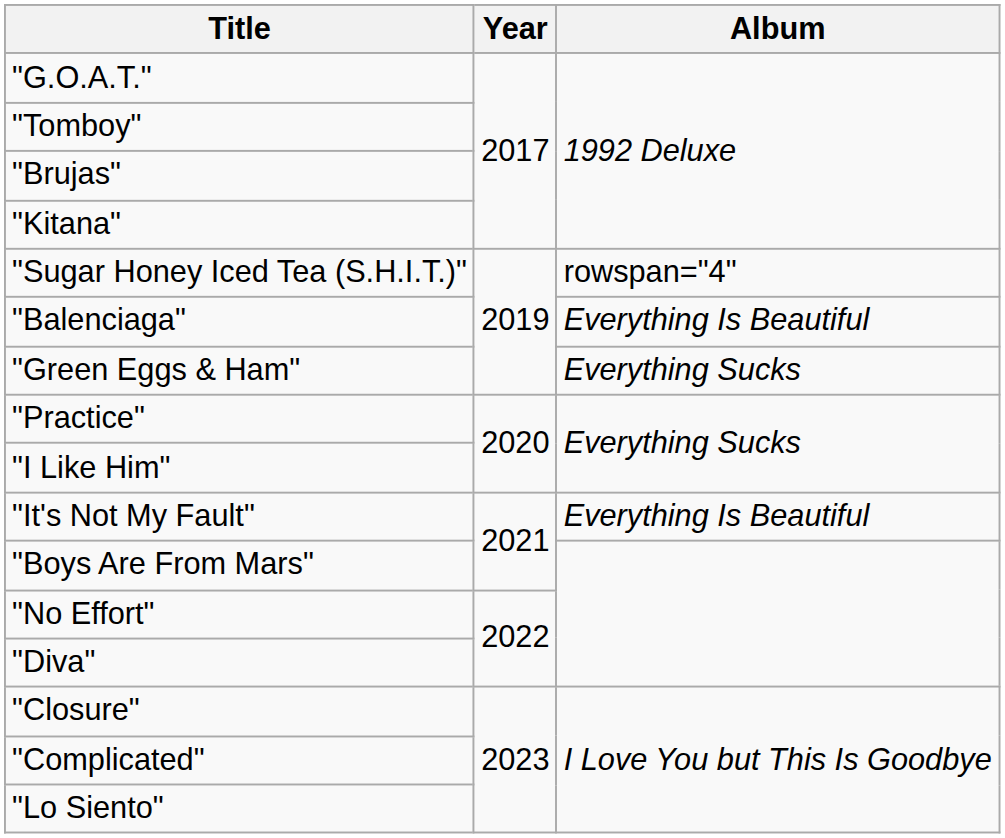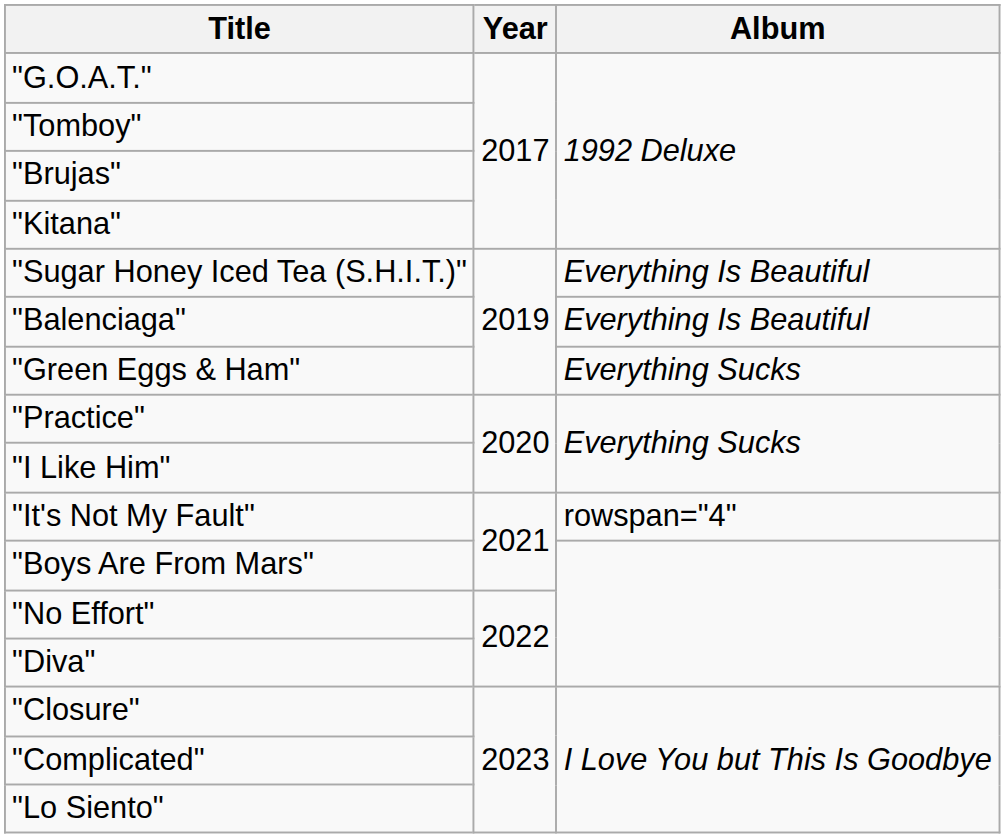(650, 272) rowspan="4" -> (716, 272) Everything Is Beautiful
(716, 516) Everything Is Beautiful -> (650, 516) rowspan="4"
